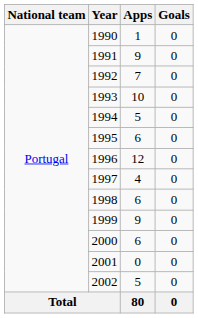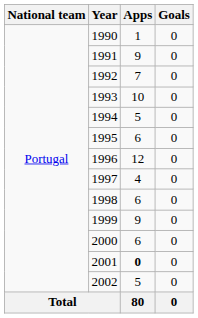(138, 261) normal -> (138, 261) bold
